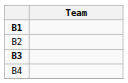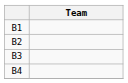(17, 27) bold -> (17, 27) normal
(17, 56) bold -> (17, 56) normal
